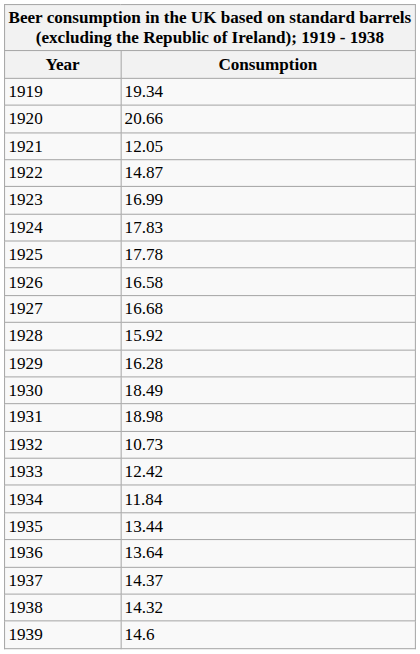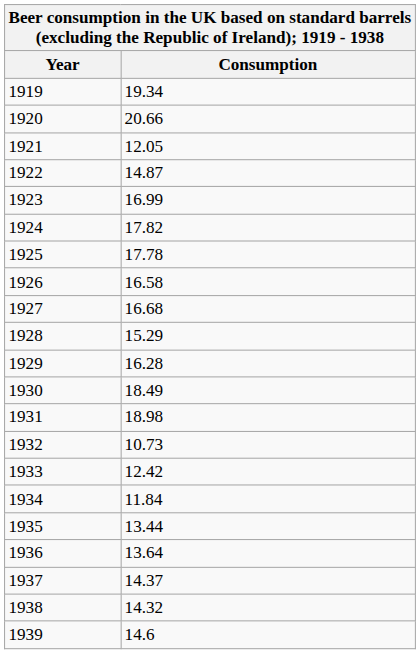(144, 227) 17.83 -> (144, 227) 17.82
(144, 335) 15.92 -> (144, 335) 15.29
